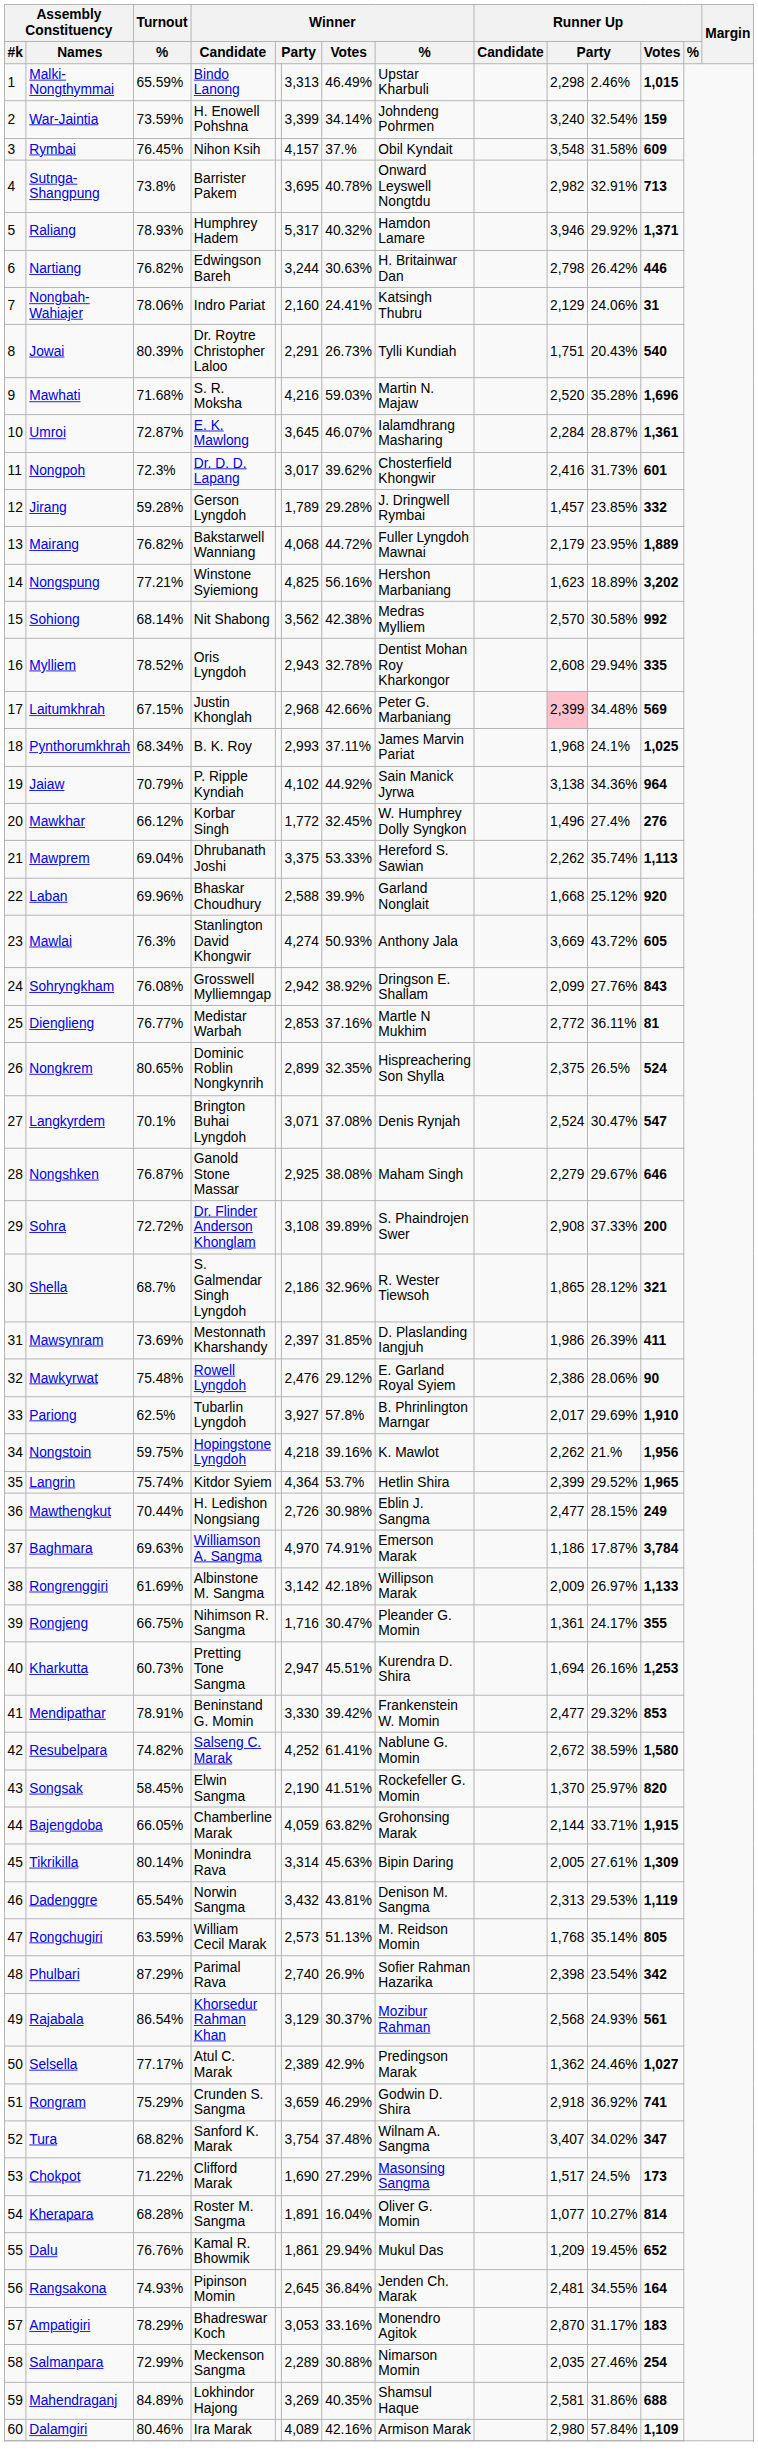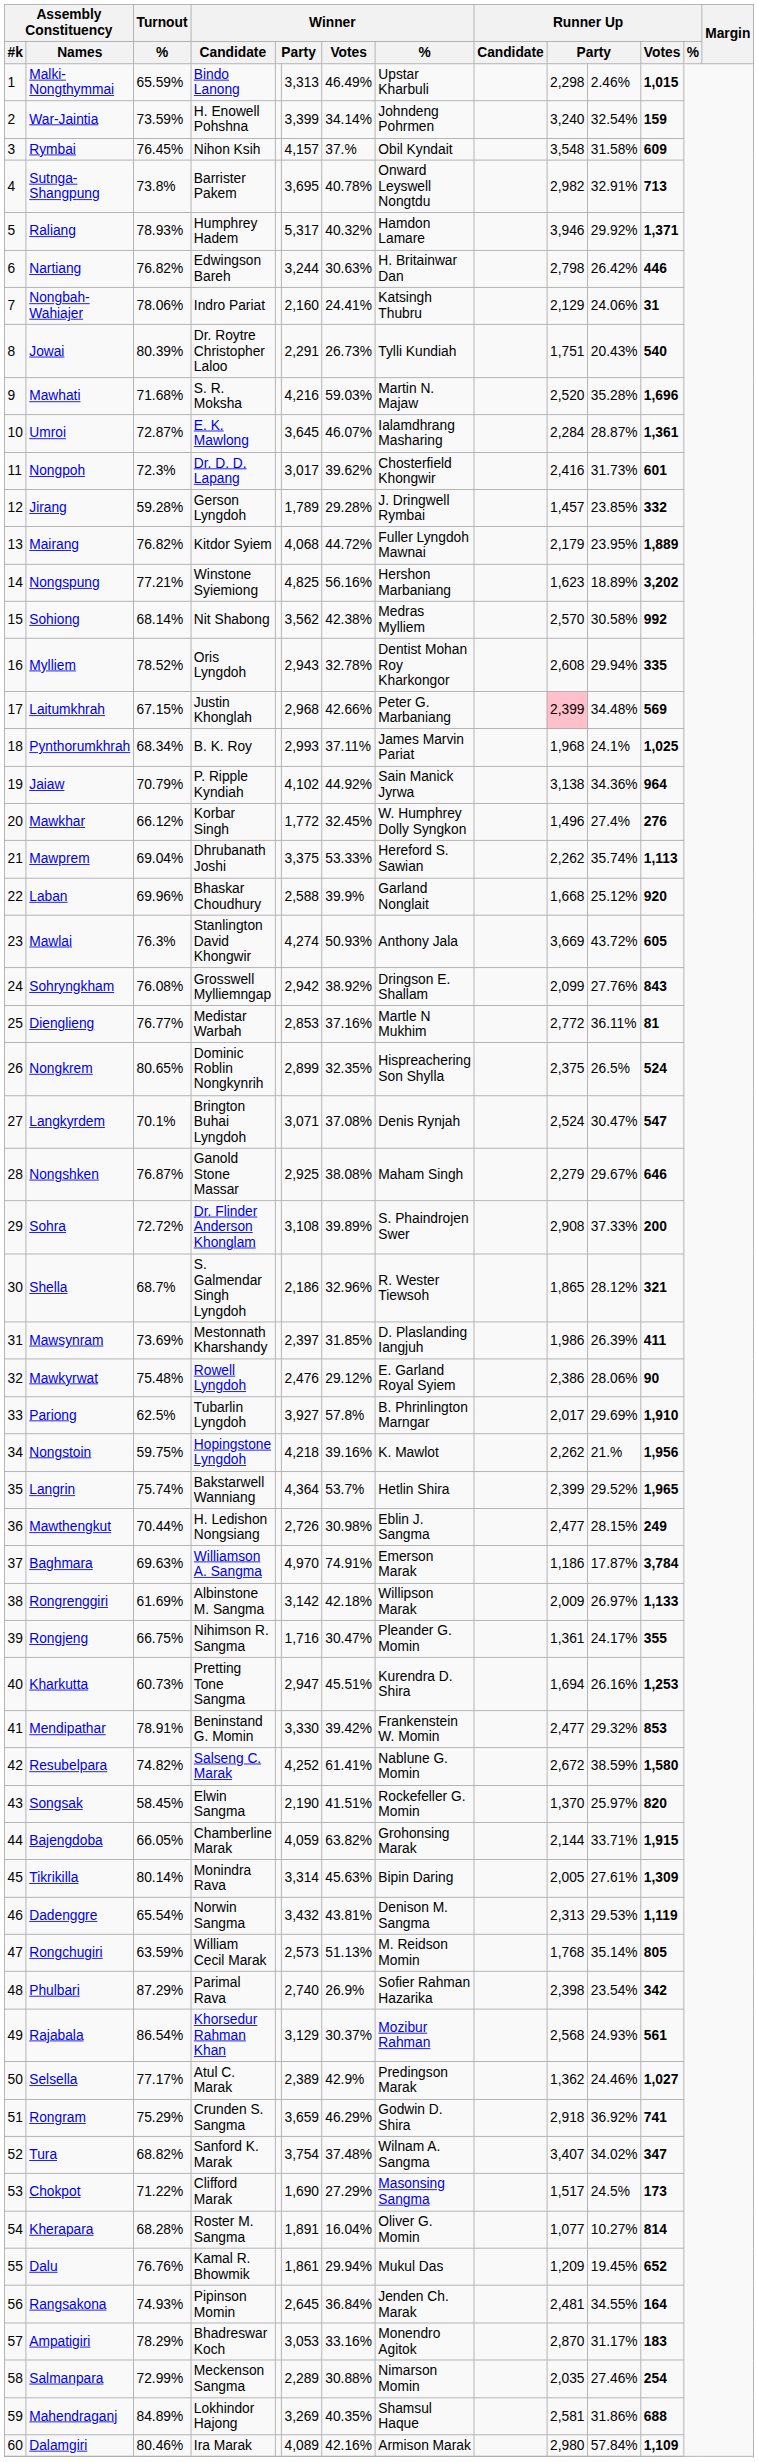(229, 545) Bakstarwell Wanniang -> (233, 545) Kitdor Syiem
(233, 1482) Kitdor Syiem -> (229, 1489) Bakstarwell Wanniang
